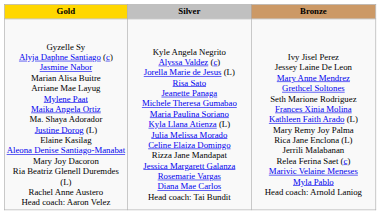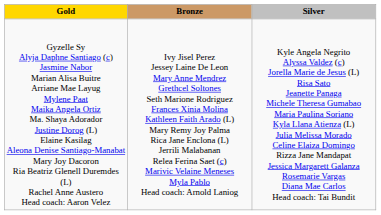columns swapped: (189, 12) <-> (313, 12)
